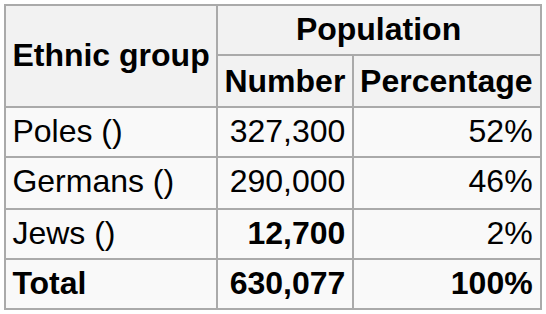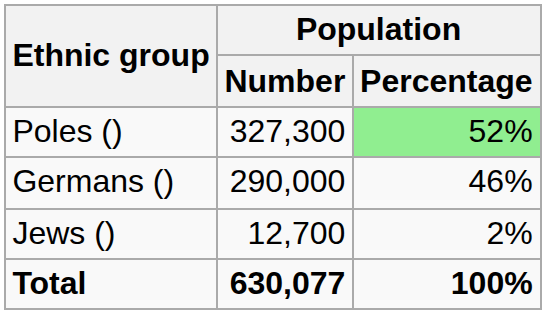(501, 131) no background -> (501, 131) lightgreen background
(296, 232) bold -> (296, 232) normal
